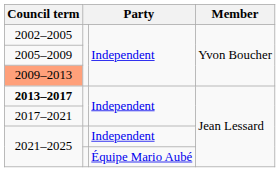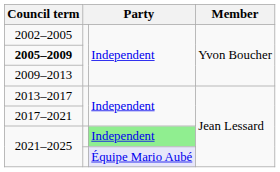(43, 55) normal -> (43, 55) bold
(43, 75) lightsalmon background -> (43, 75) no background
(43, 95) bold -> (43, 95) normal
(123, 136) no background -> (123, 136) lightgreen background
(142, 156) no background -> (142, 156) lavender background
